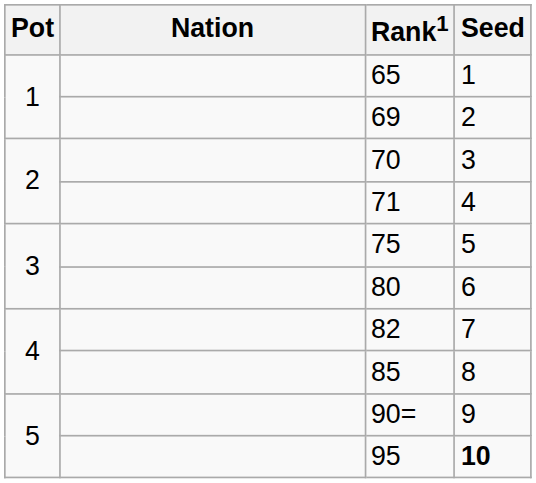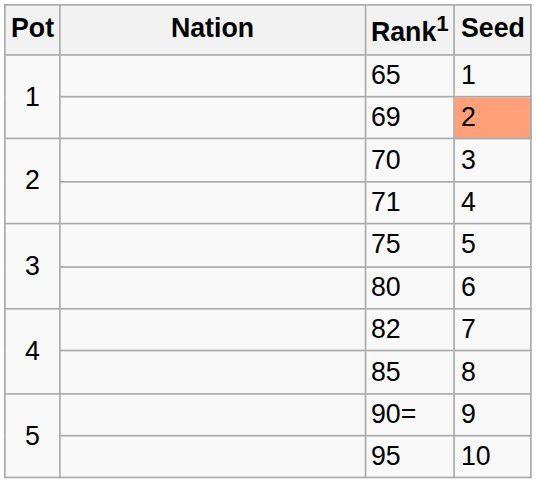(468, 117) no background -> (468, 117) lightsalmon background
(476, 456) bold -> (476, 456) normal
